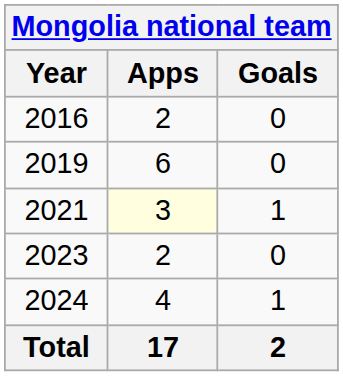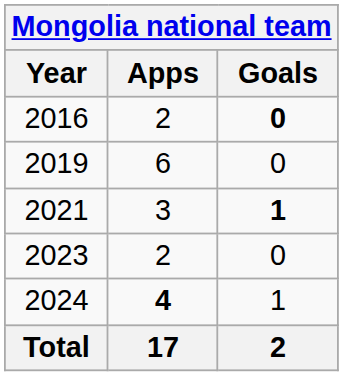(278, 118) normal -> (278, 118) bold
(163, 210) lightyellow background -> (163, 210) no background
(278, 210) normal -> (278, 210) bold
(163, 301) normal -> (163, 301) bold
